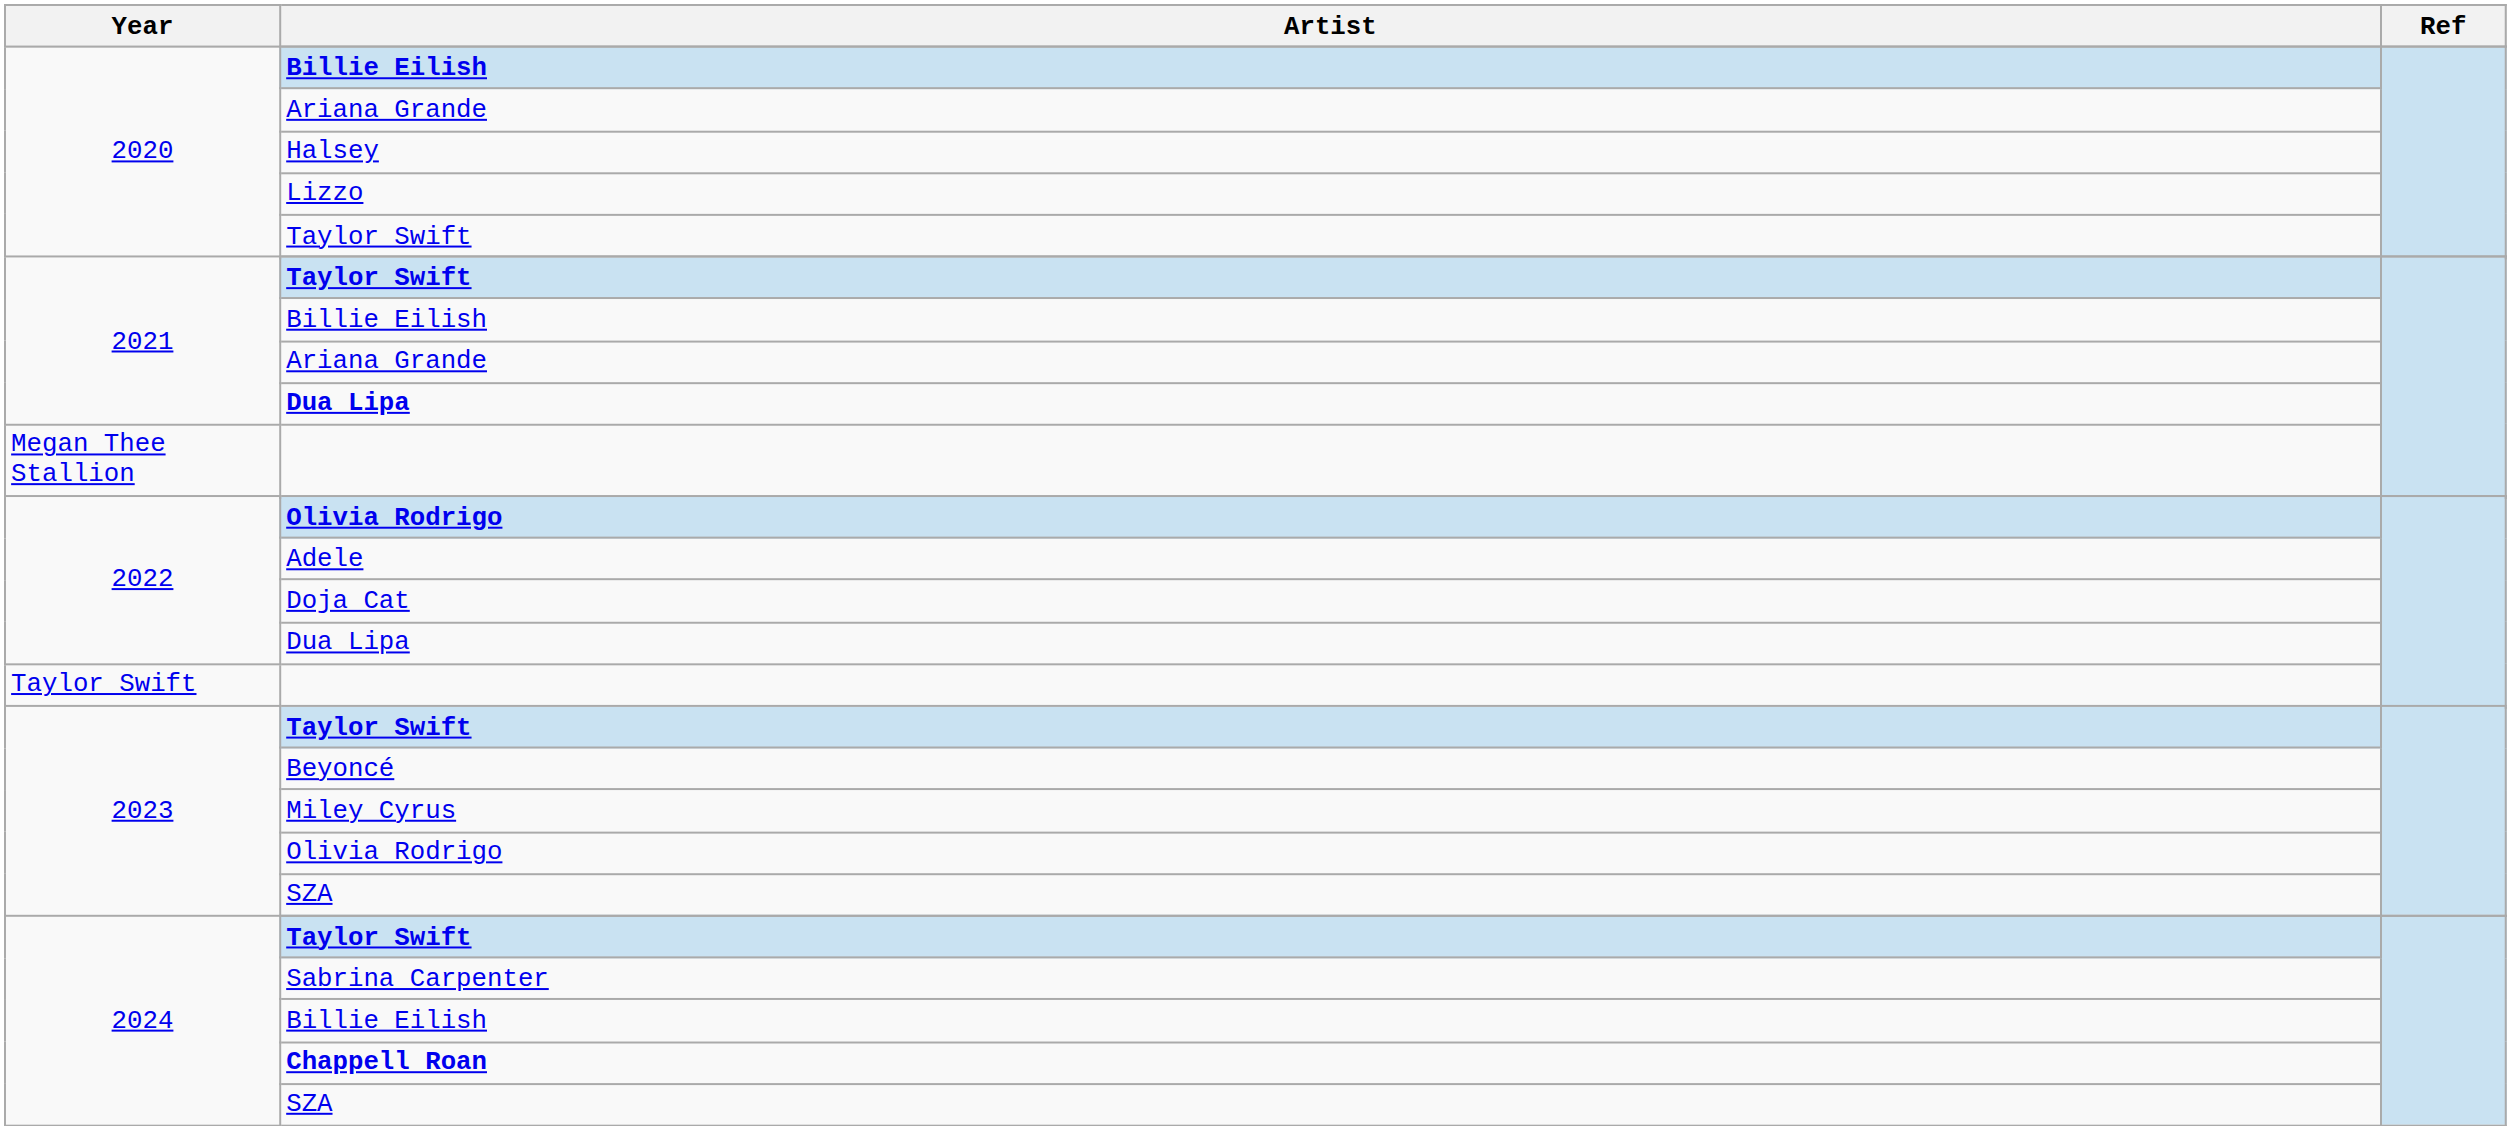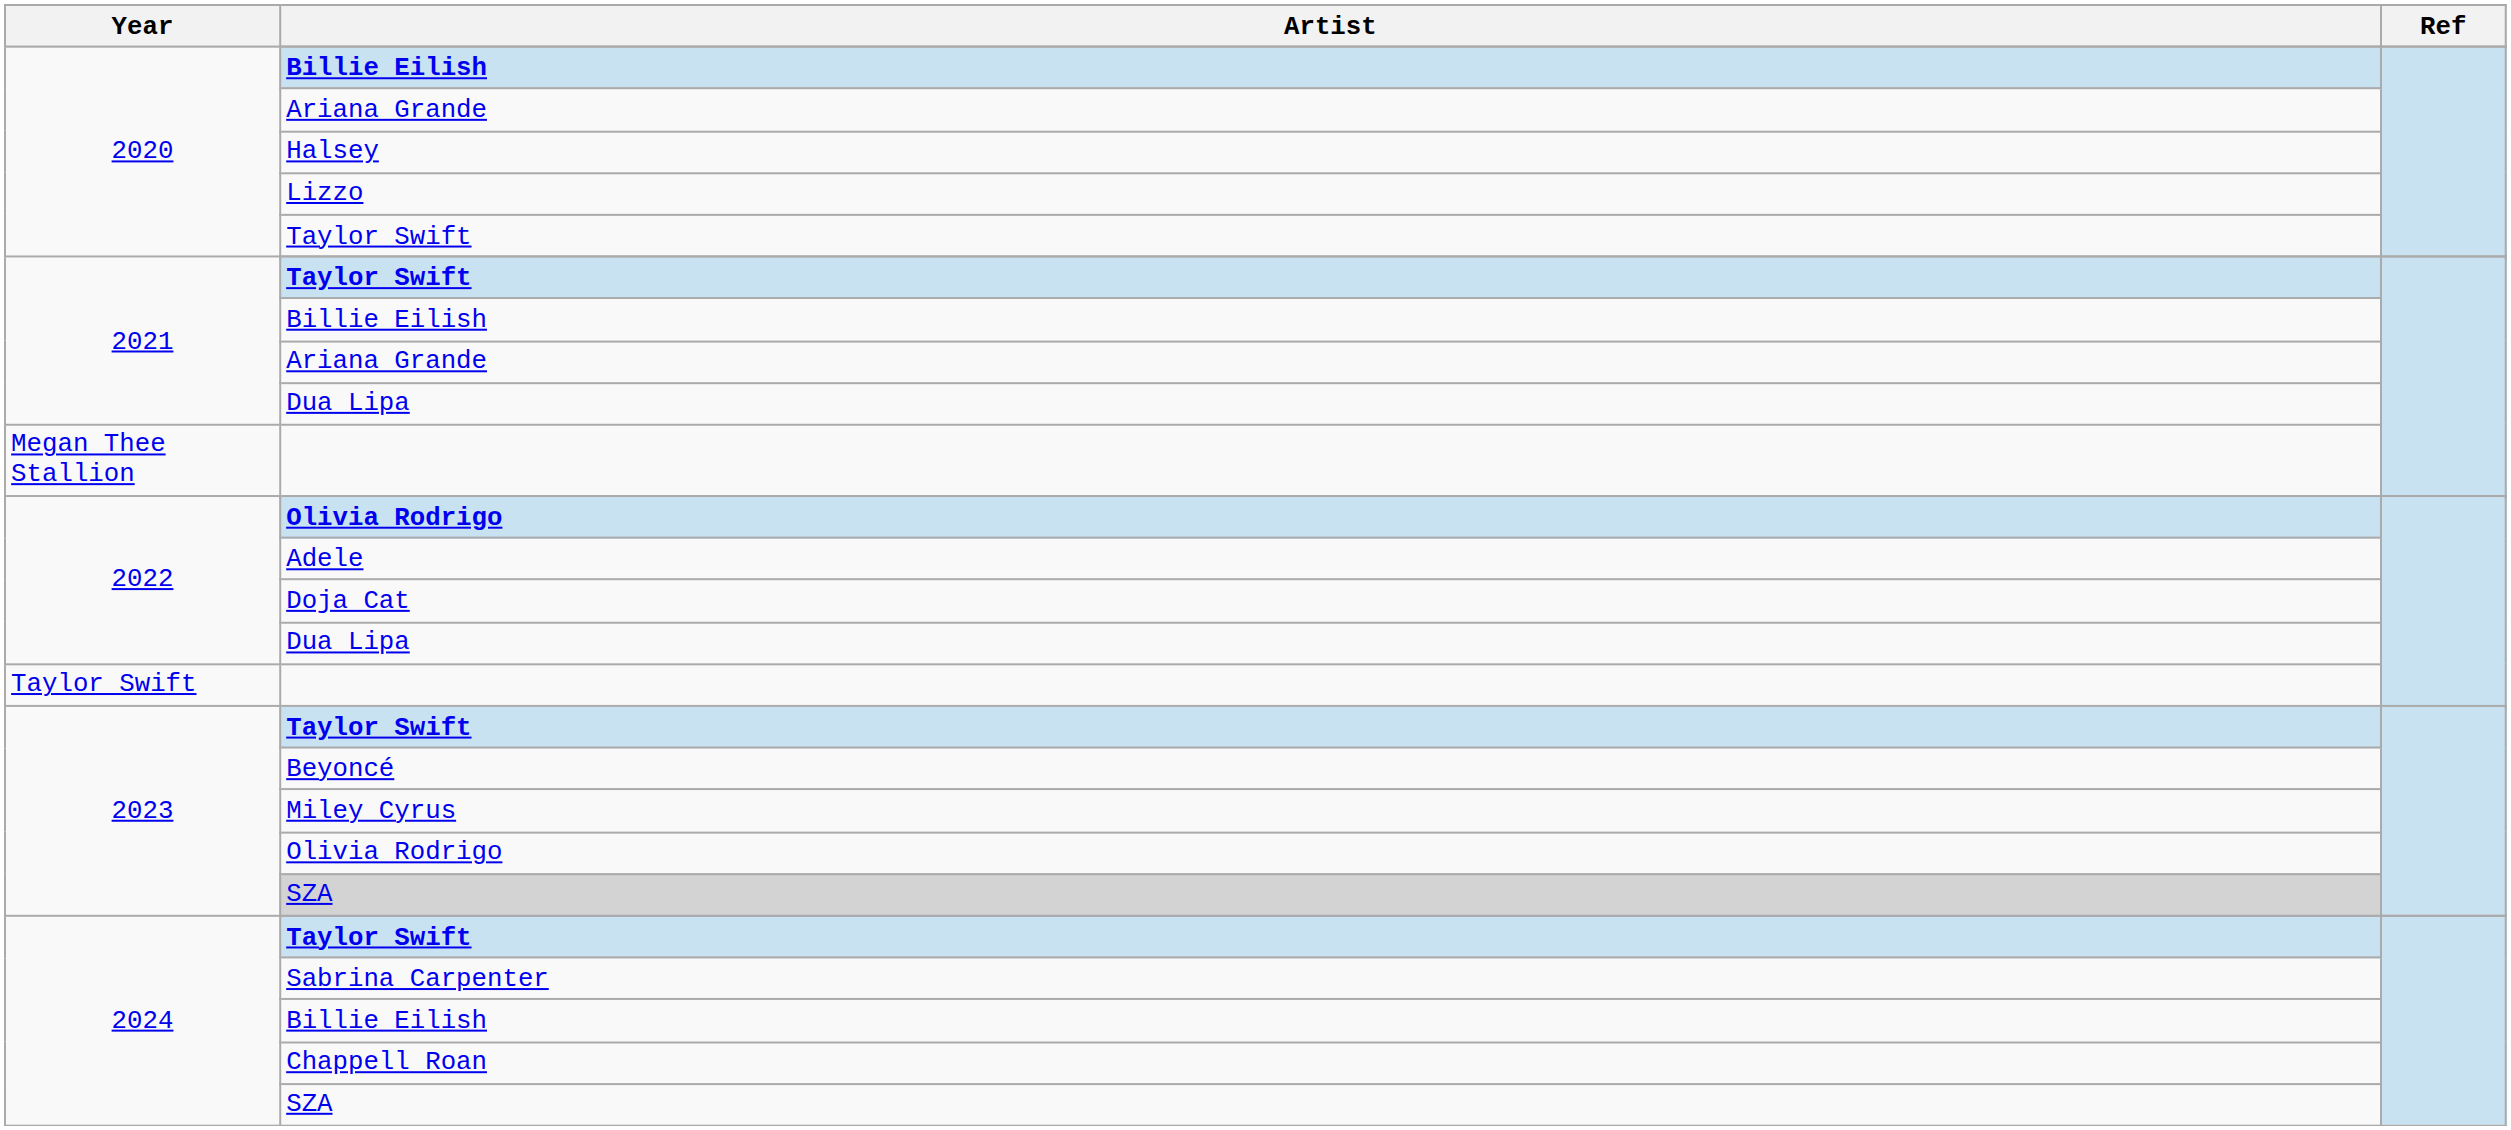(348, 404) bold -> (348, 404) normal
(309, 895) no background -> (309, 895) lightgrey background
(387, 1062) bold -> (387, 1062) normal
